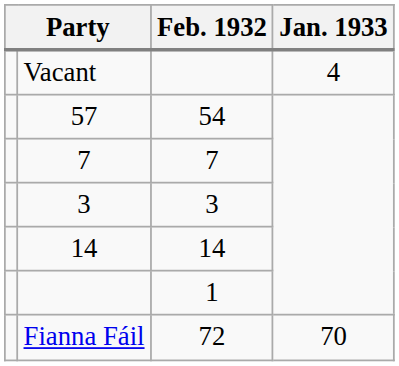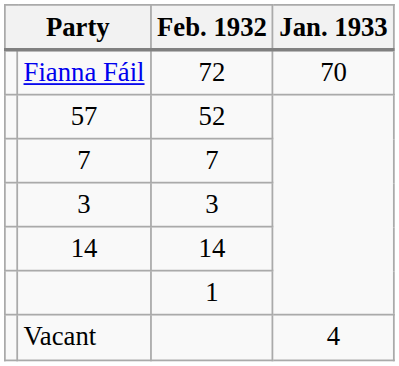rows swapped: (84, 337) <-> (60, 72)
(212, 116) 54 -> (212, 116) 52
